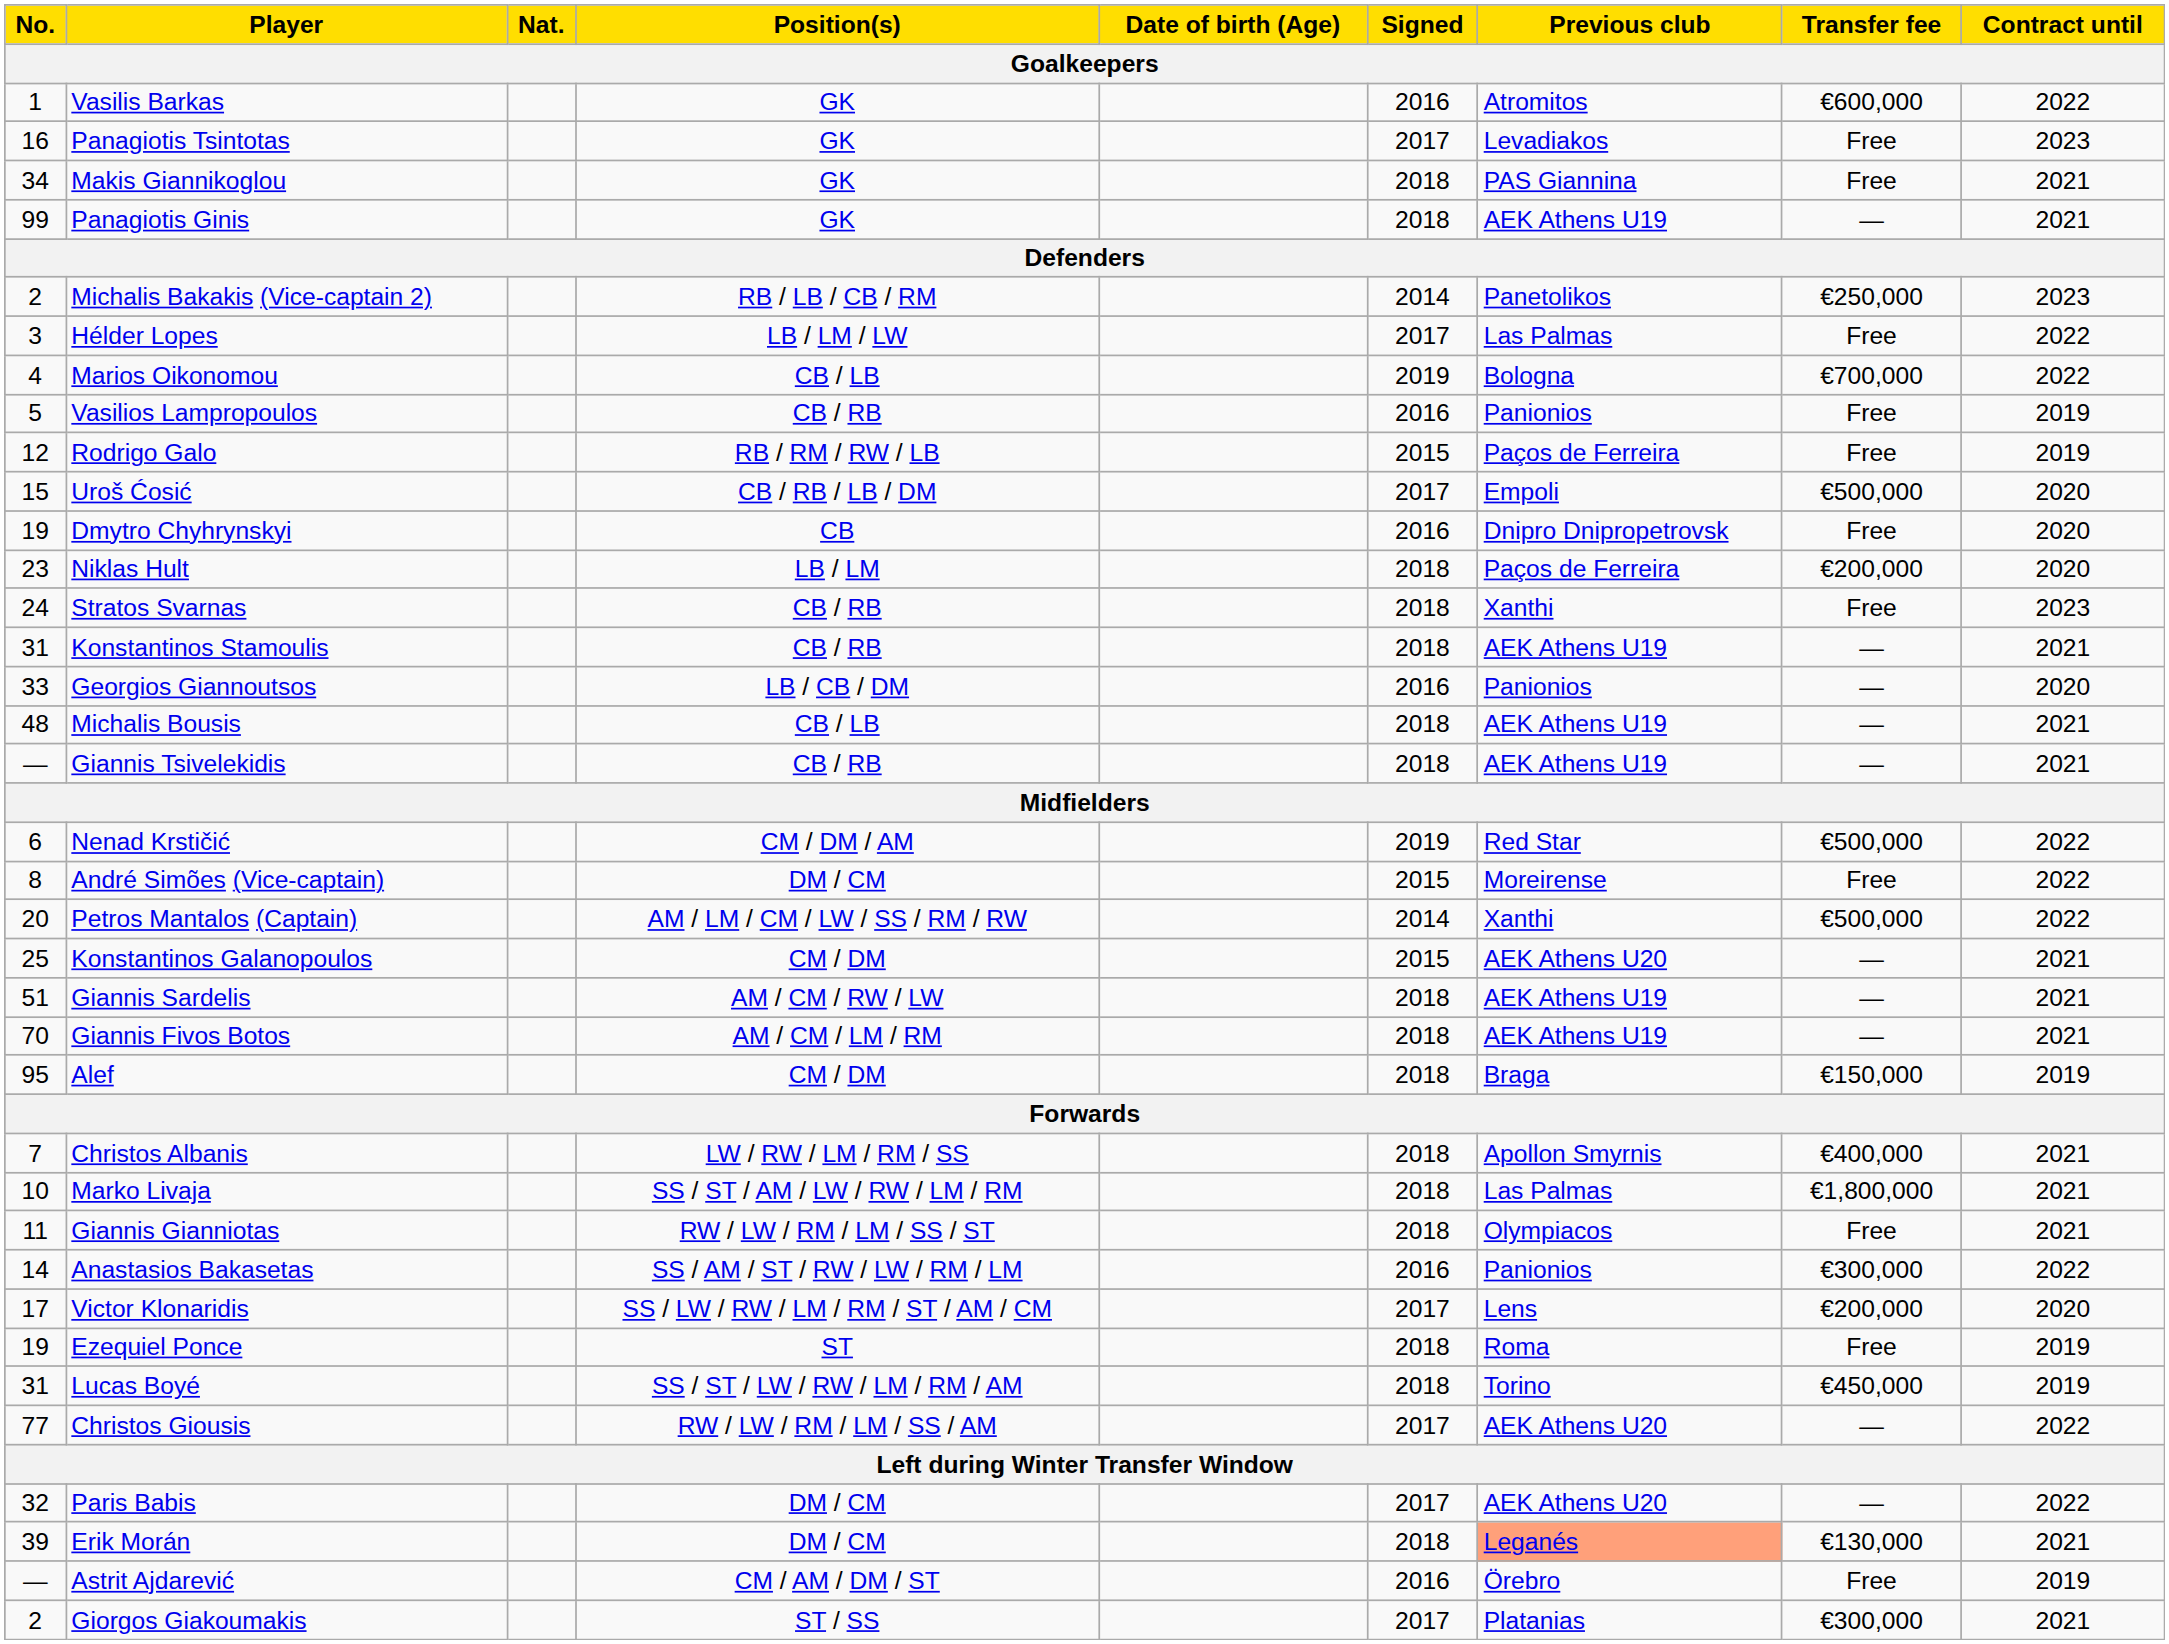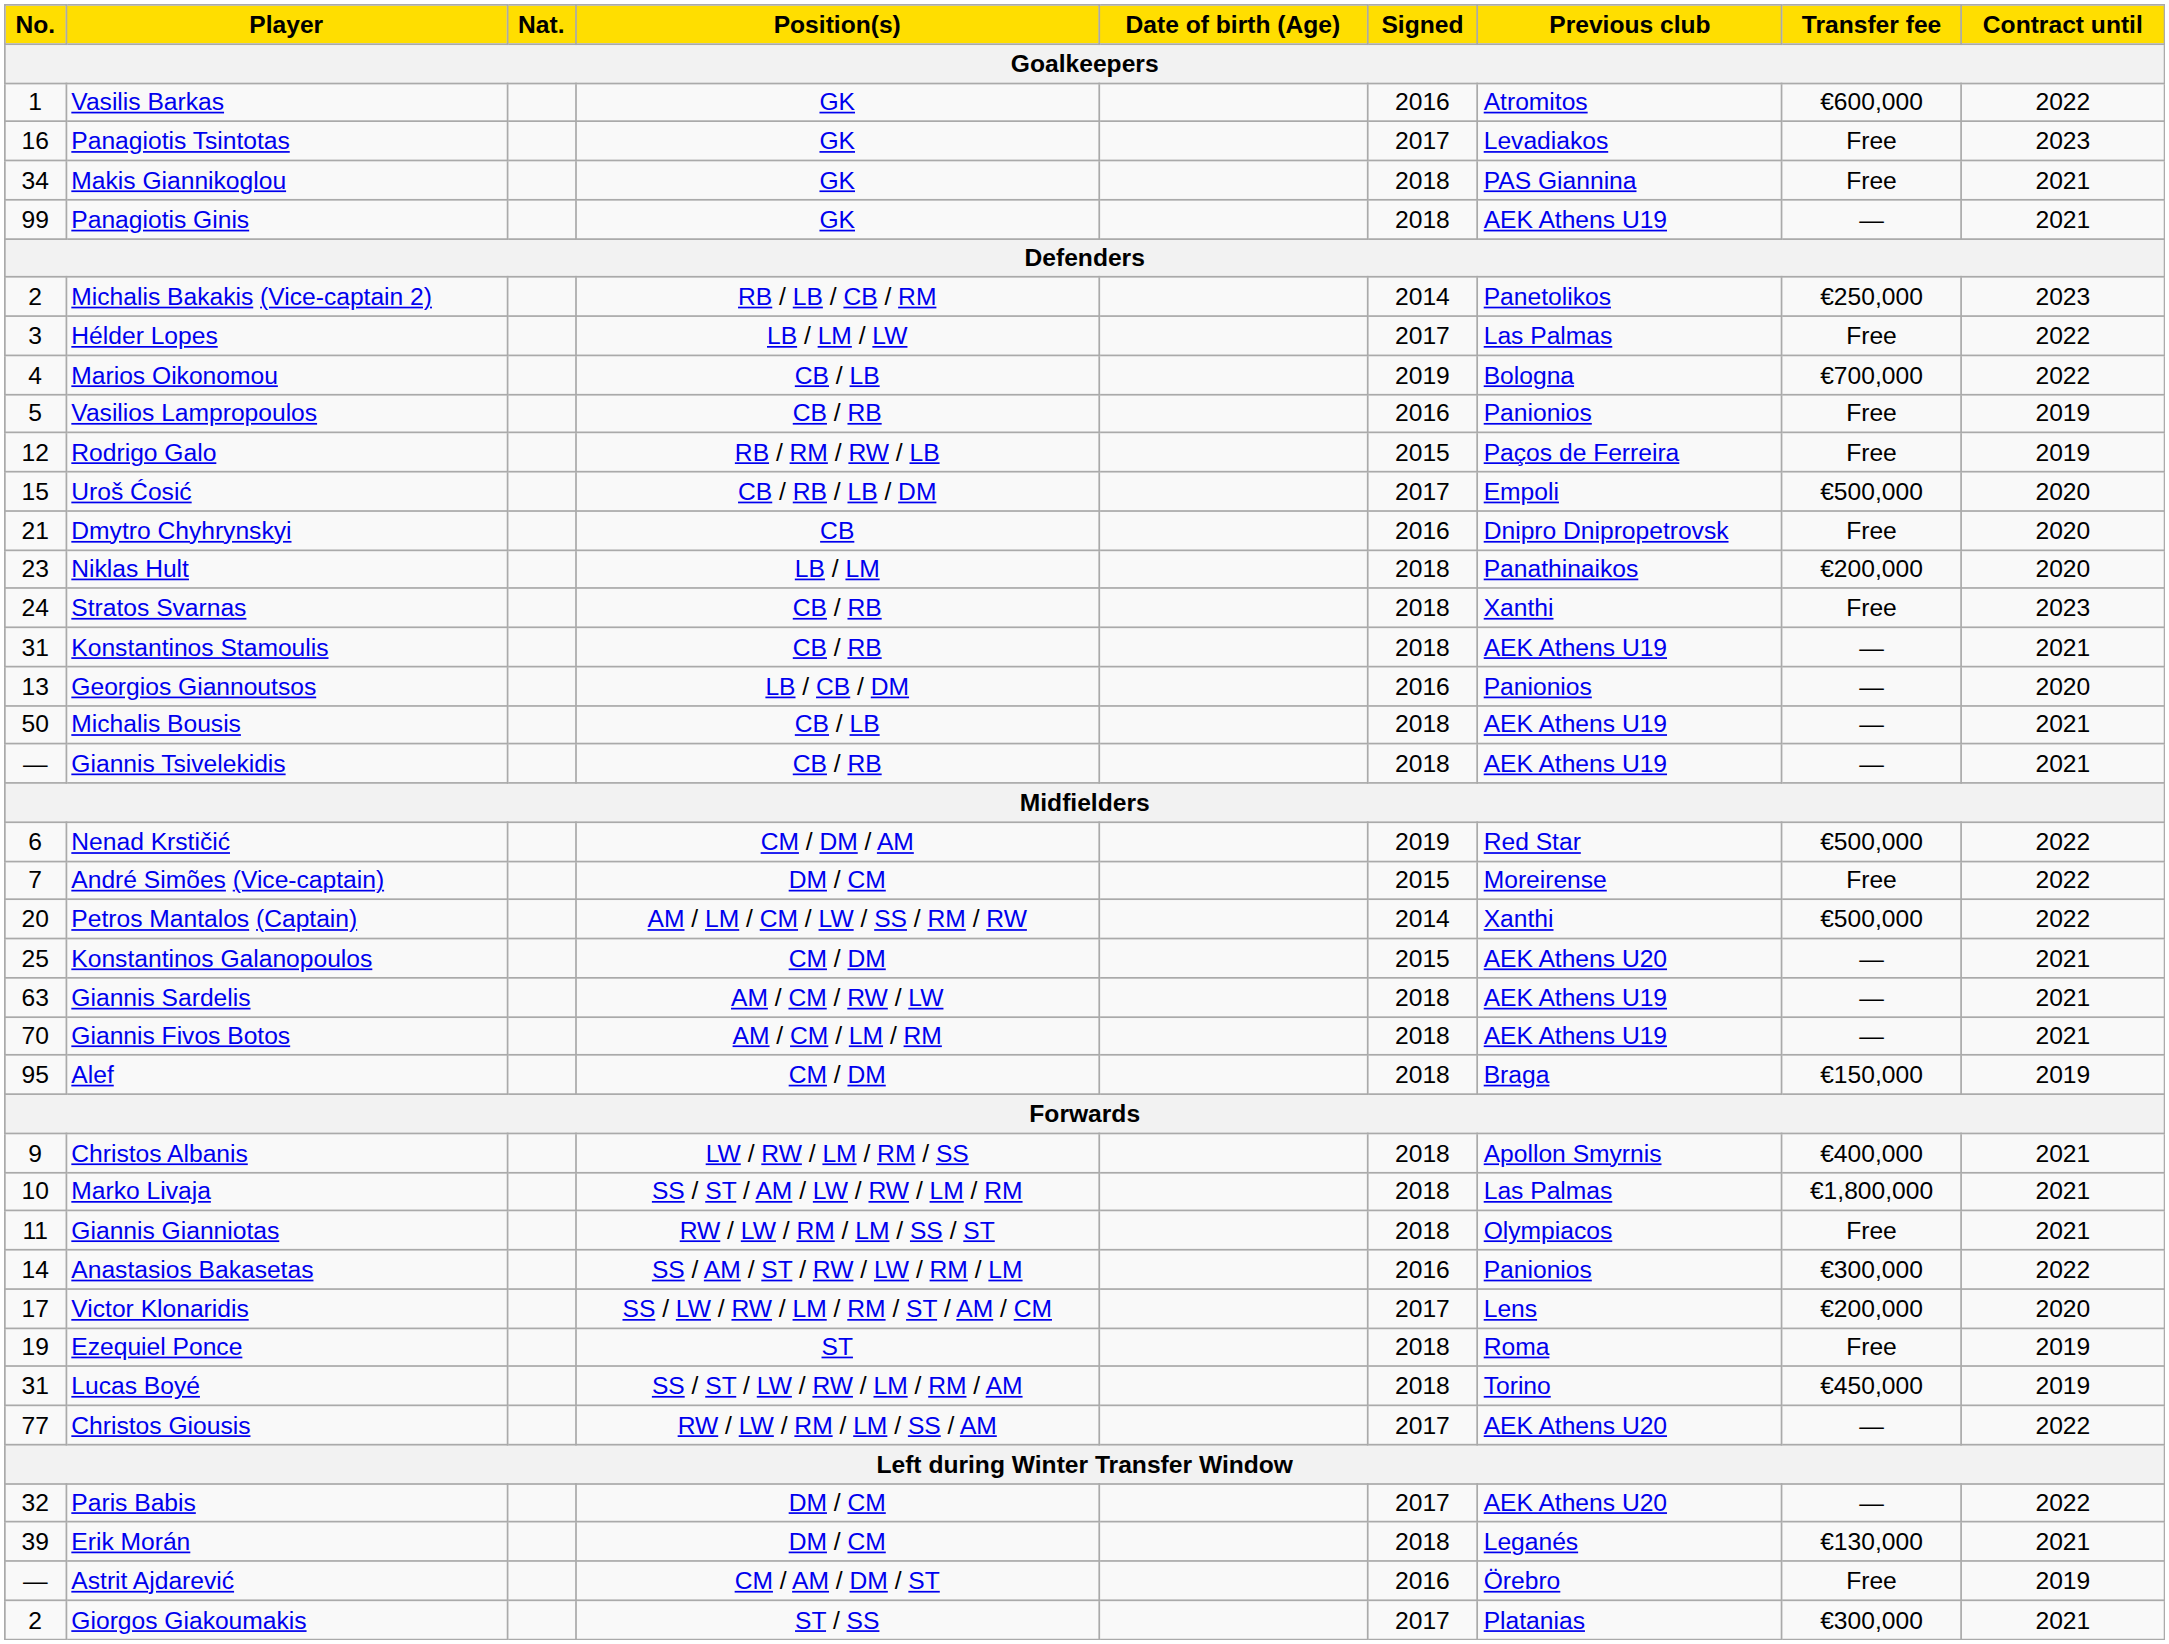(35, 530) 19 -> (35, 530) 21
(1582, 569) Paços de Ferreira -> (1561, 569) Panathinaikos
(35, 686) 33 -> (35, 686) 13
(35, 725) 48 -> (35, 725) 50
(35, 881) 8 -> (35, 881) 7
(35, 997) 51 -> (35, 997) 63
(35, 1153) 7 -> (35, 1153) 9
(1531, 1542) lightsalmon background -> (1531, 1542) no background
